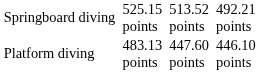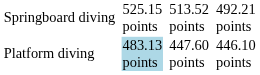(142, 53) no background -> (142, 53) lightblue background
